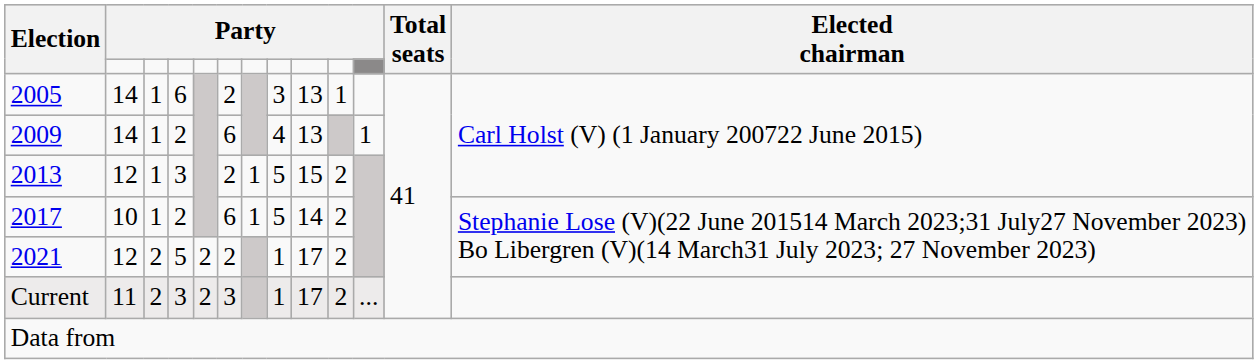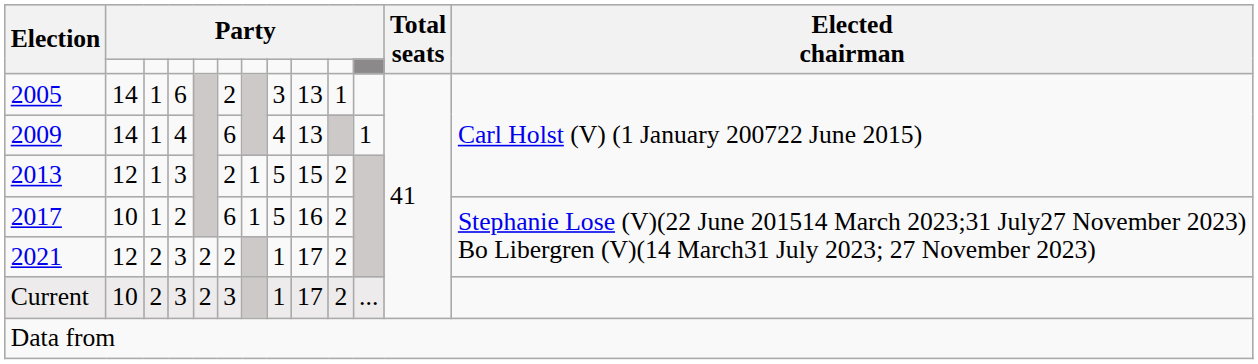(181, 134) 2 -> (181, 134) 4
(310, 216) 14 -> (310, 216) 16
(181, 256) 5 -> (181, 256) 3
(124, 297) 11 -> (125, 297) 10
